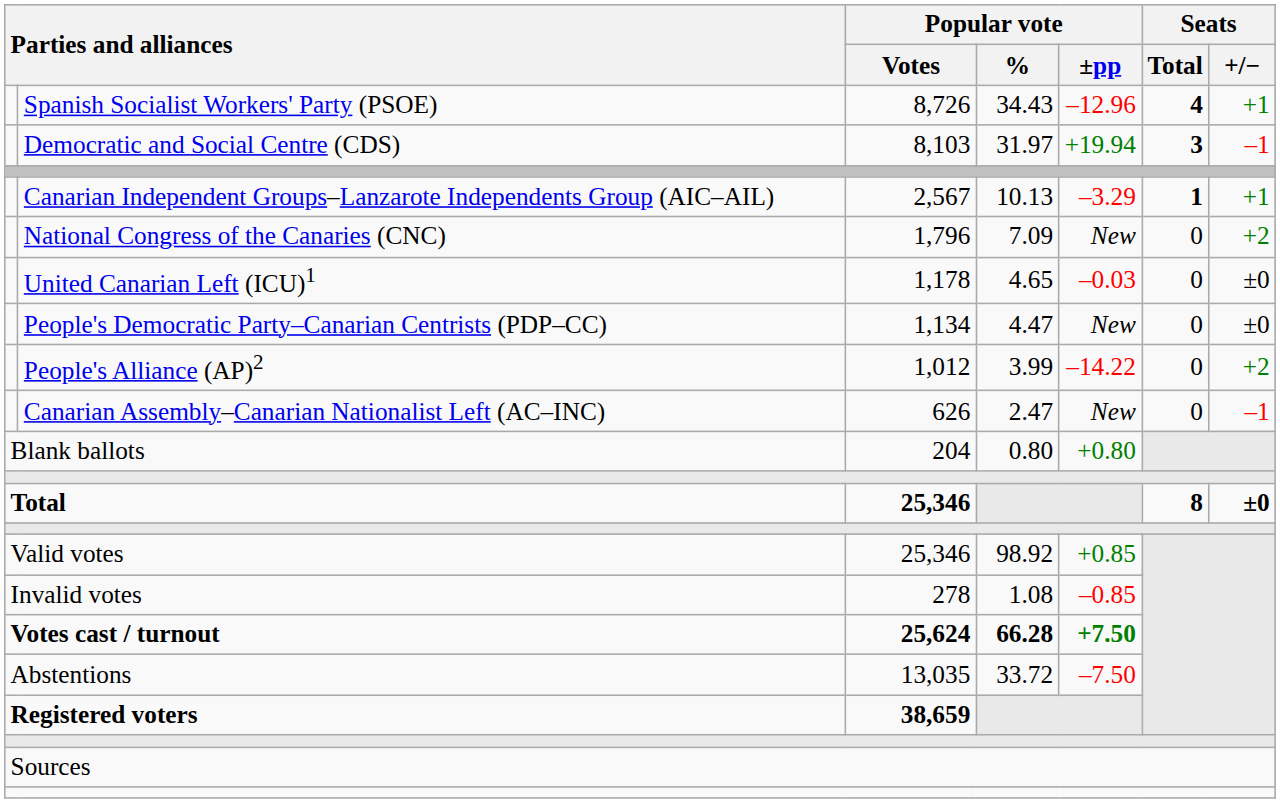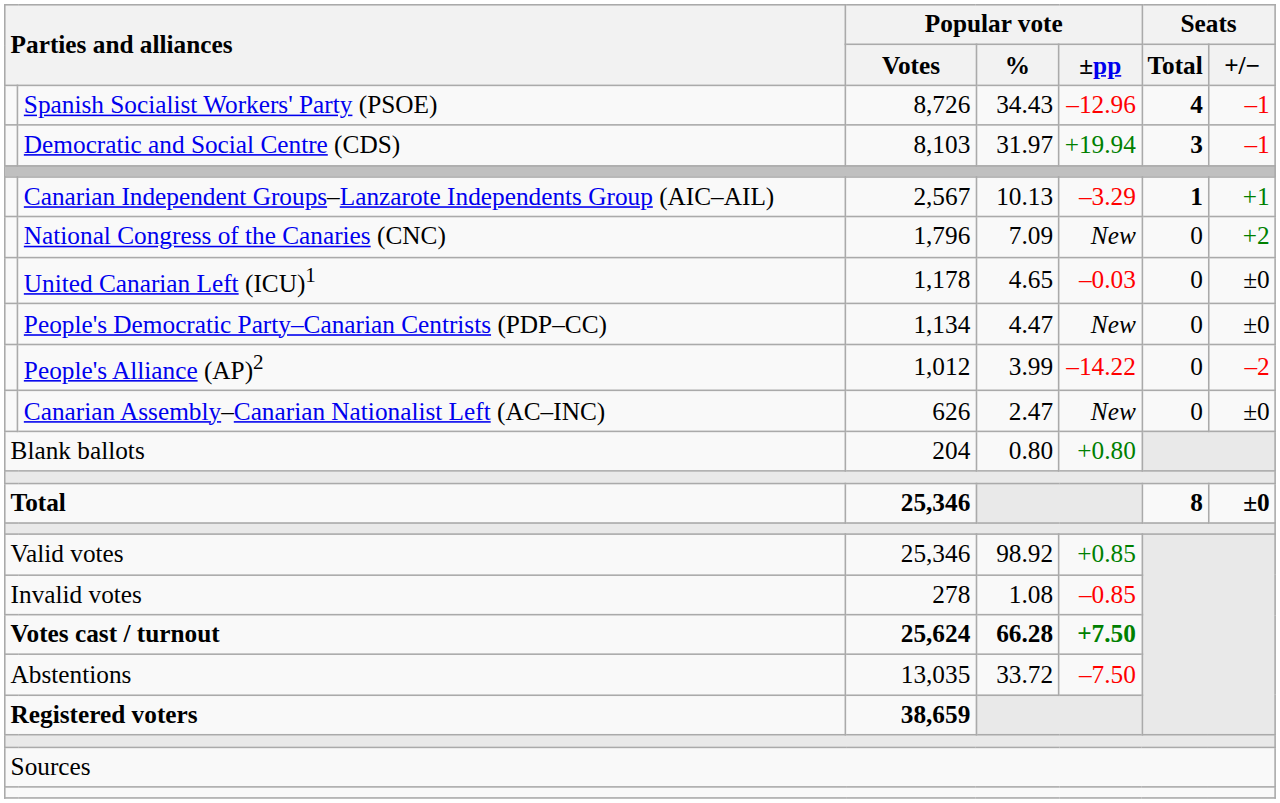(1256, 104) +1 -> (1257, 104) –1
(1256, 367) +2 -> (1257, 367) –2
(1257, 410) –1 -> (1256, 410) ±0
